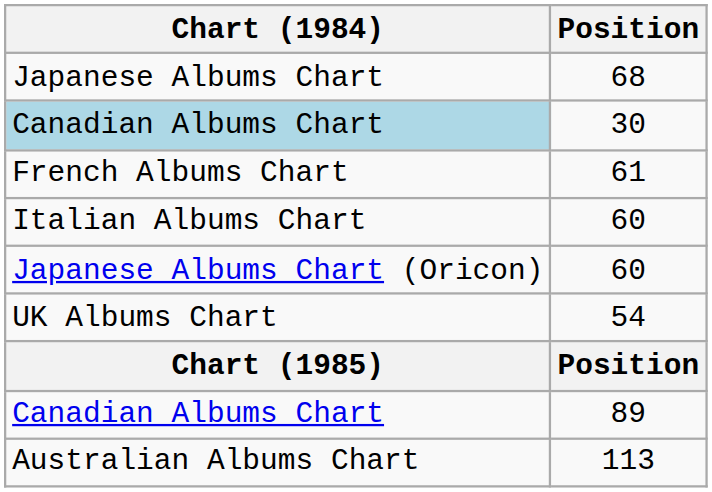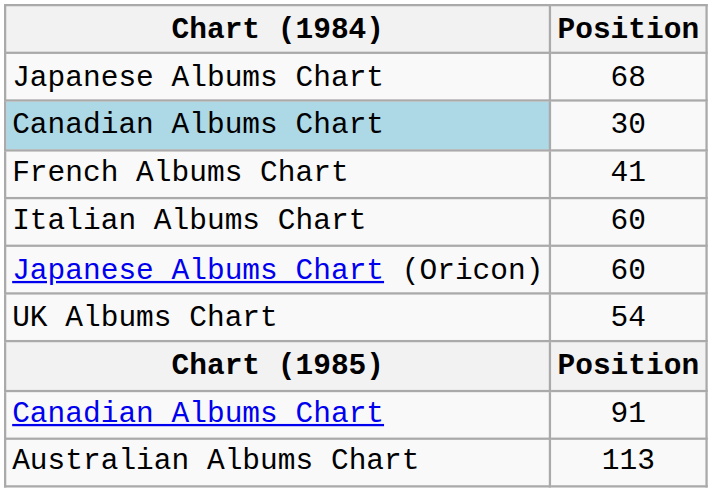(628, 173) 61 -> (628, 173) 41
(628, 414) 89 -> (628, 414) 91
